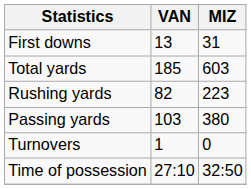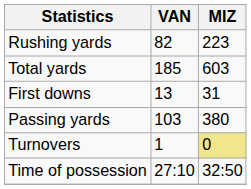rows swapped: (50, 42) <-> (60, 94)
(207, 145) no background -> (207, 145) khaki background
